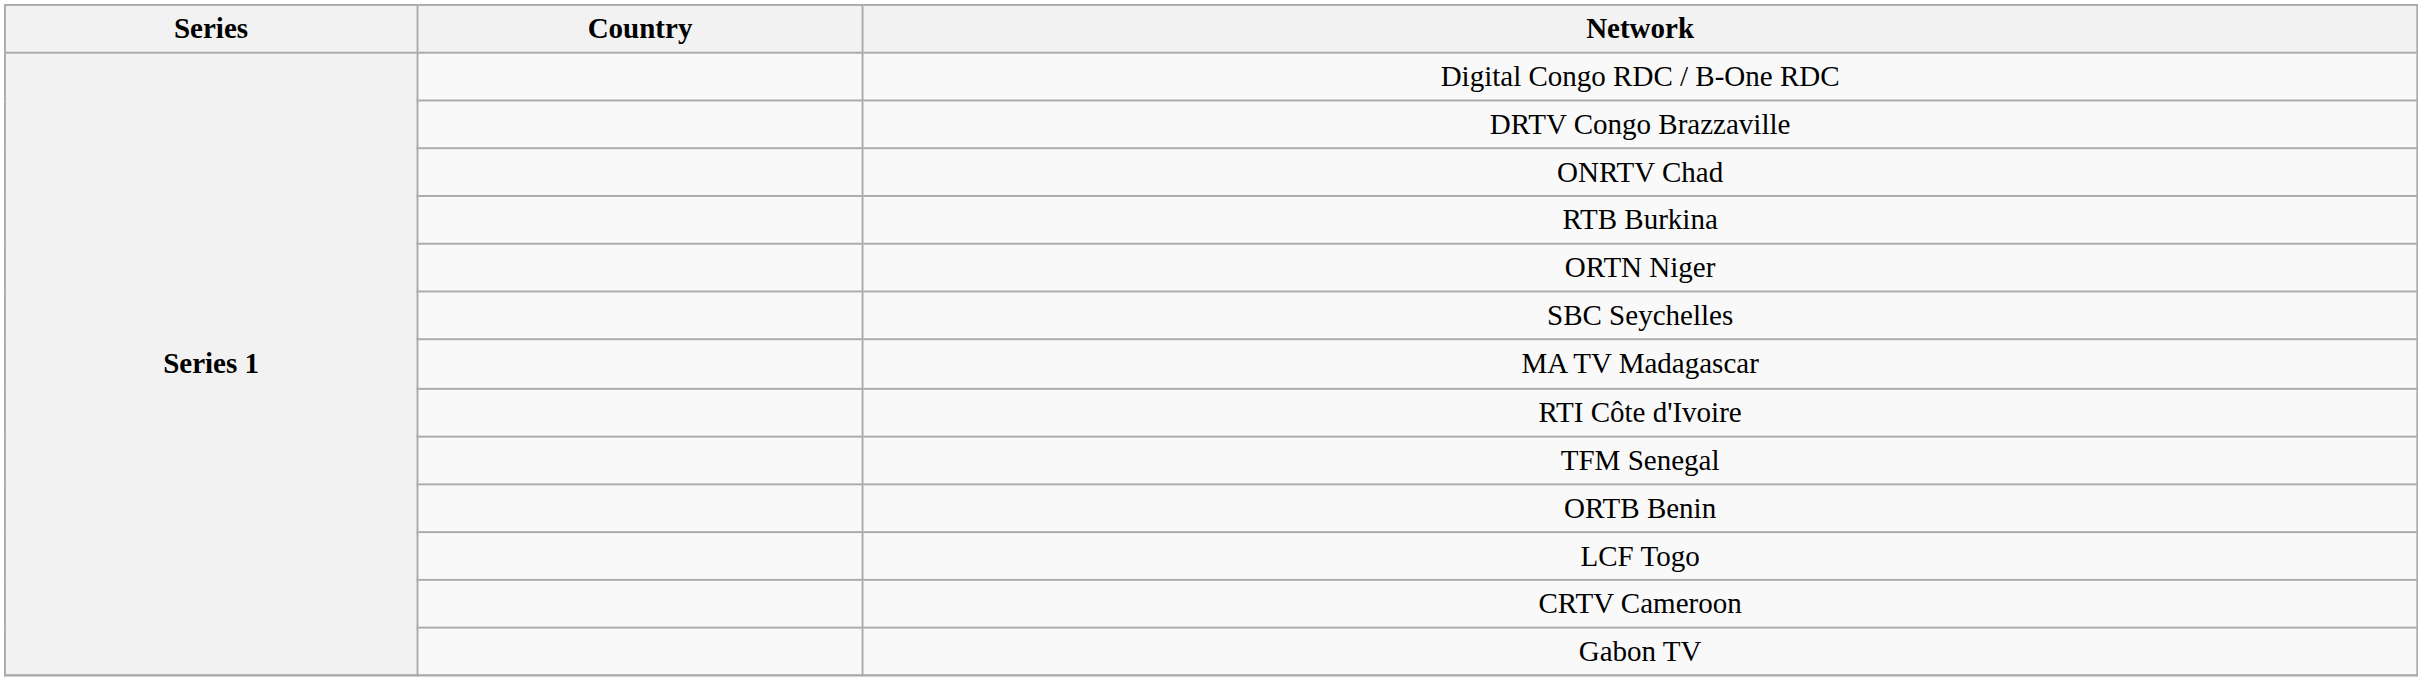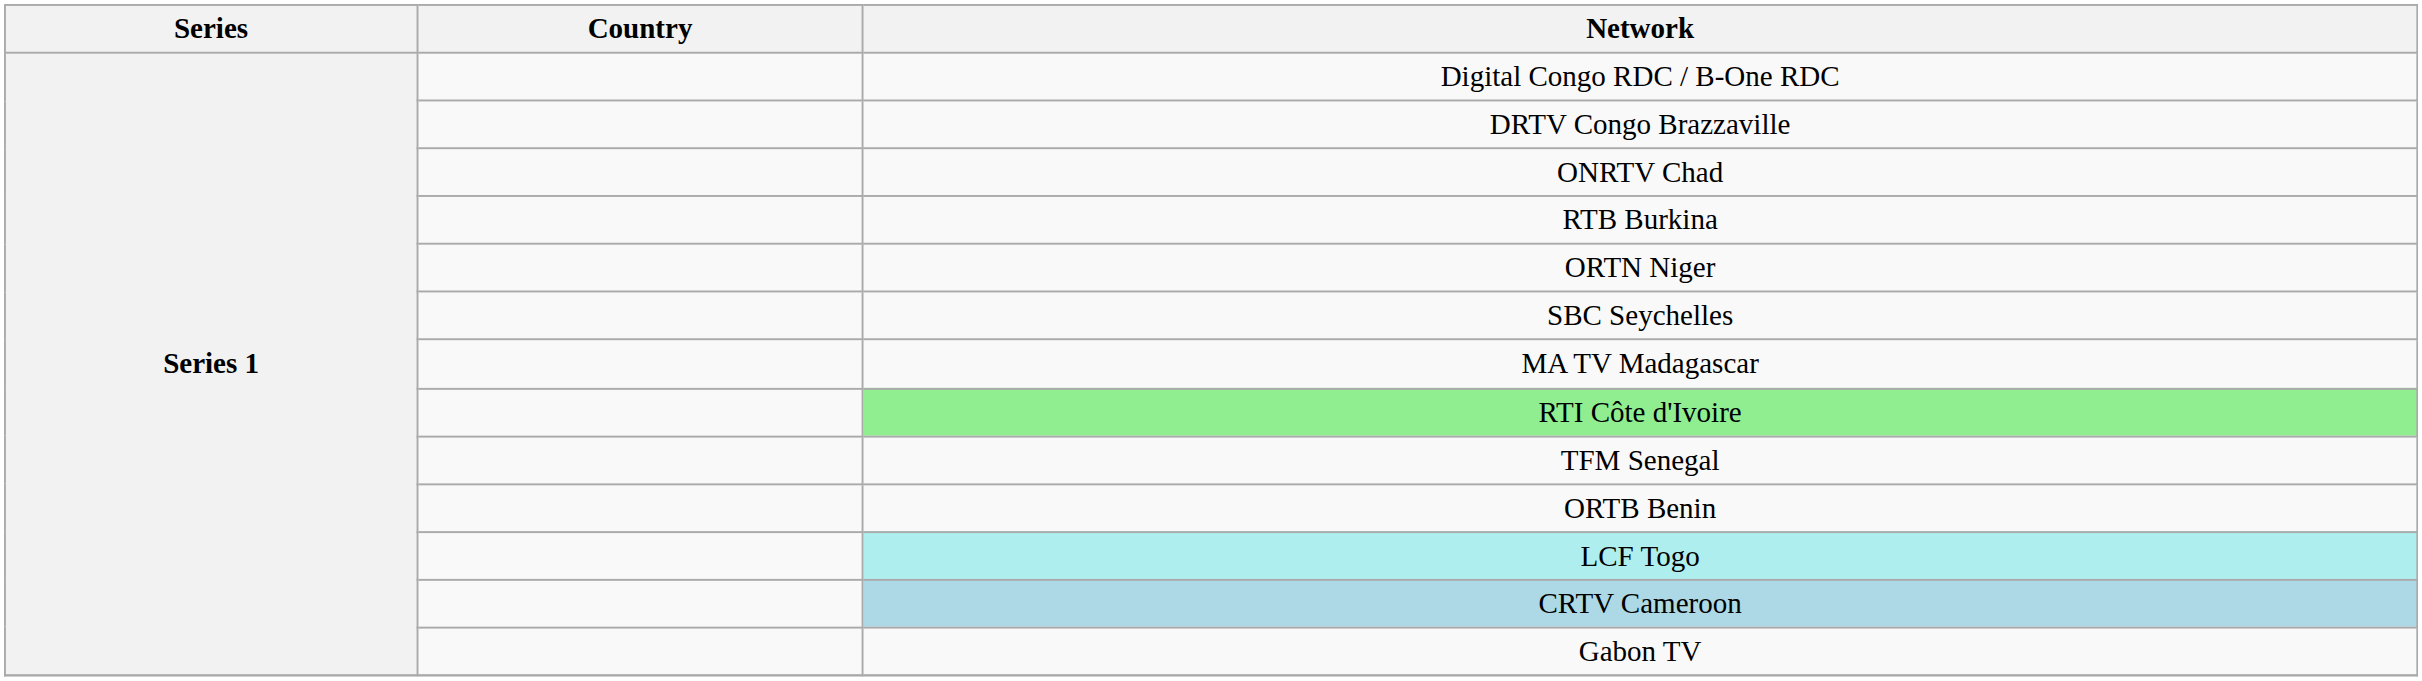(1640, 411) no background -> (1640, 411) lightgreen background
(1640, 555) no background -> (1640, 555) paleturquoise background
(1640, 603) no background -> (1640, 603) lightblue background
